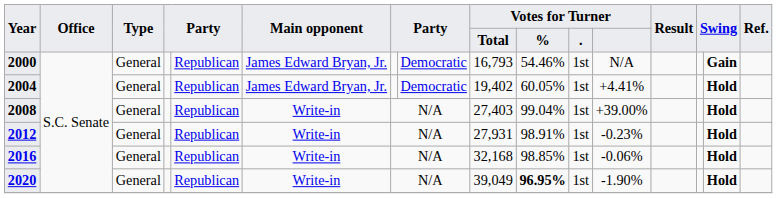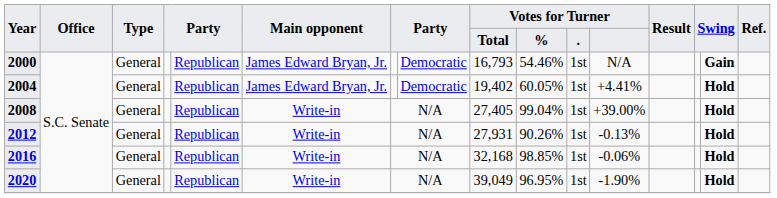(493, 110) 27,403 -> (493, 110) 27,405
(543, 134) 98.91% -> (541, 134) 90.26%
(622, 134) -0.23% -> (619, 134) -0.13%
(543, 181) bold -> (541, 181) normal
